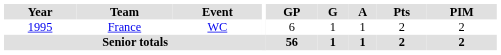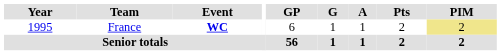(217, 27) normal -> (217, 27) bold
(462, 27) no background -> (462, 27) khaki background
